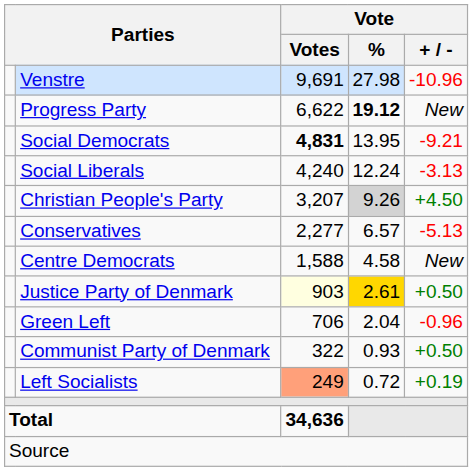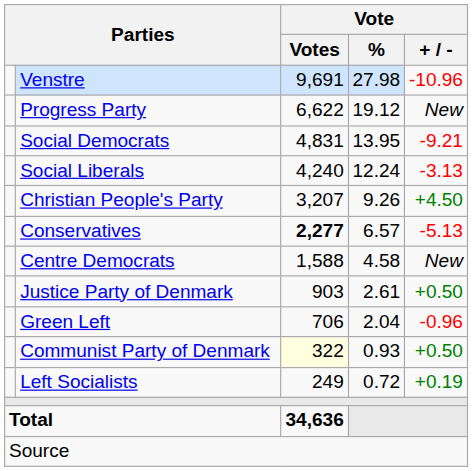(376, 110) bold -> (376, 110) normal
(320, 140) bold -> (320, 140) normal
(382, 200) lightgrey background -> (382, 200) no background
(320, 230) normal -> (320, 230) bold
(328, 291) lightyellow background -> (328, 291) no background
(382, 291) gold background -> (382, 291) no background
(328, 351) no background -> (328, 351) lightyellow background
(328, 381) lightsalmon background -> (328, 381) no background
